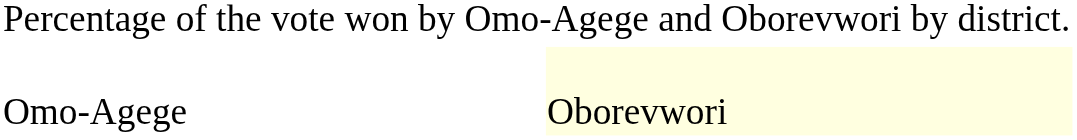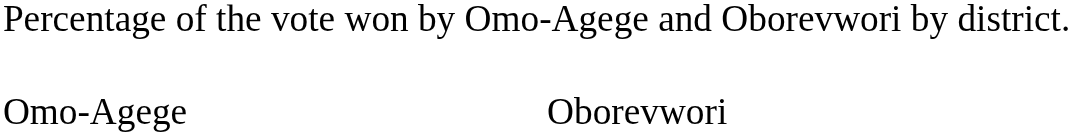(637, 111) lightyellow background -> (637, 111) no background
